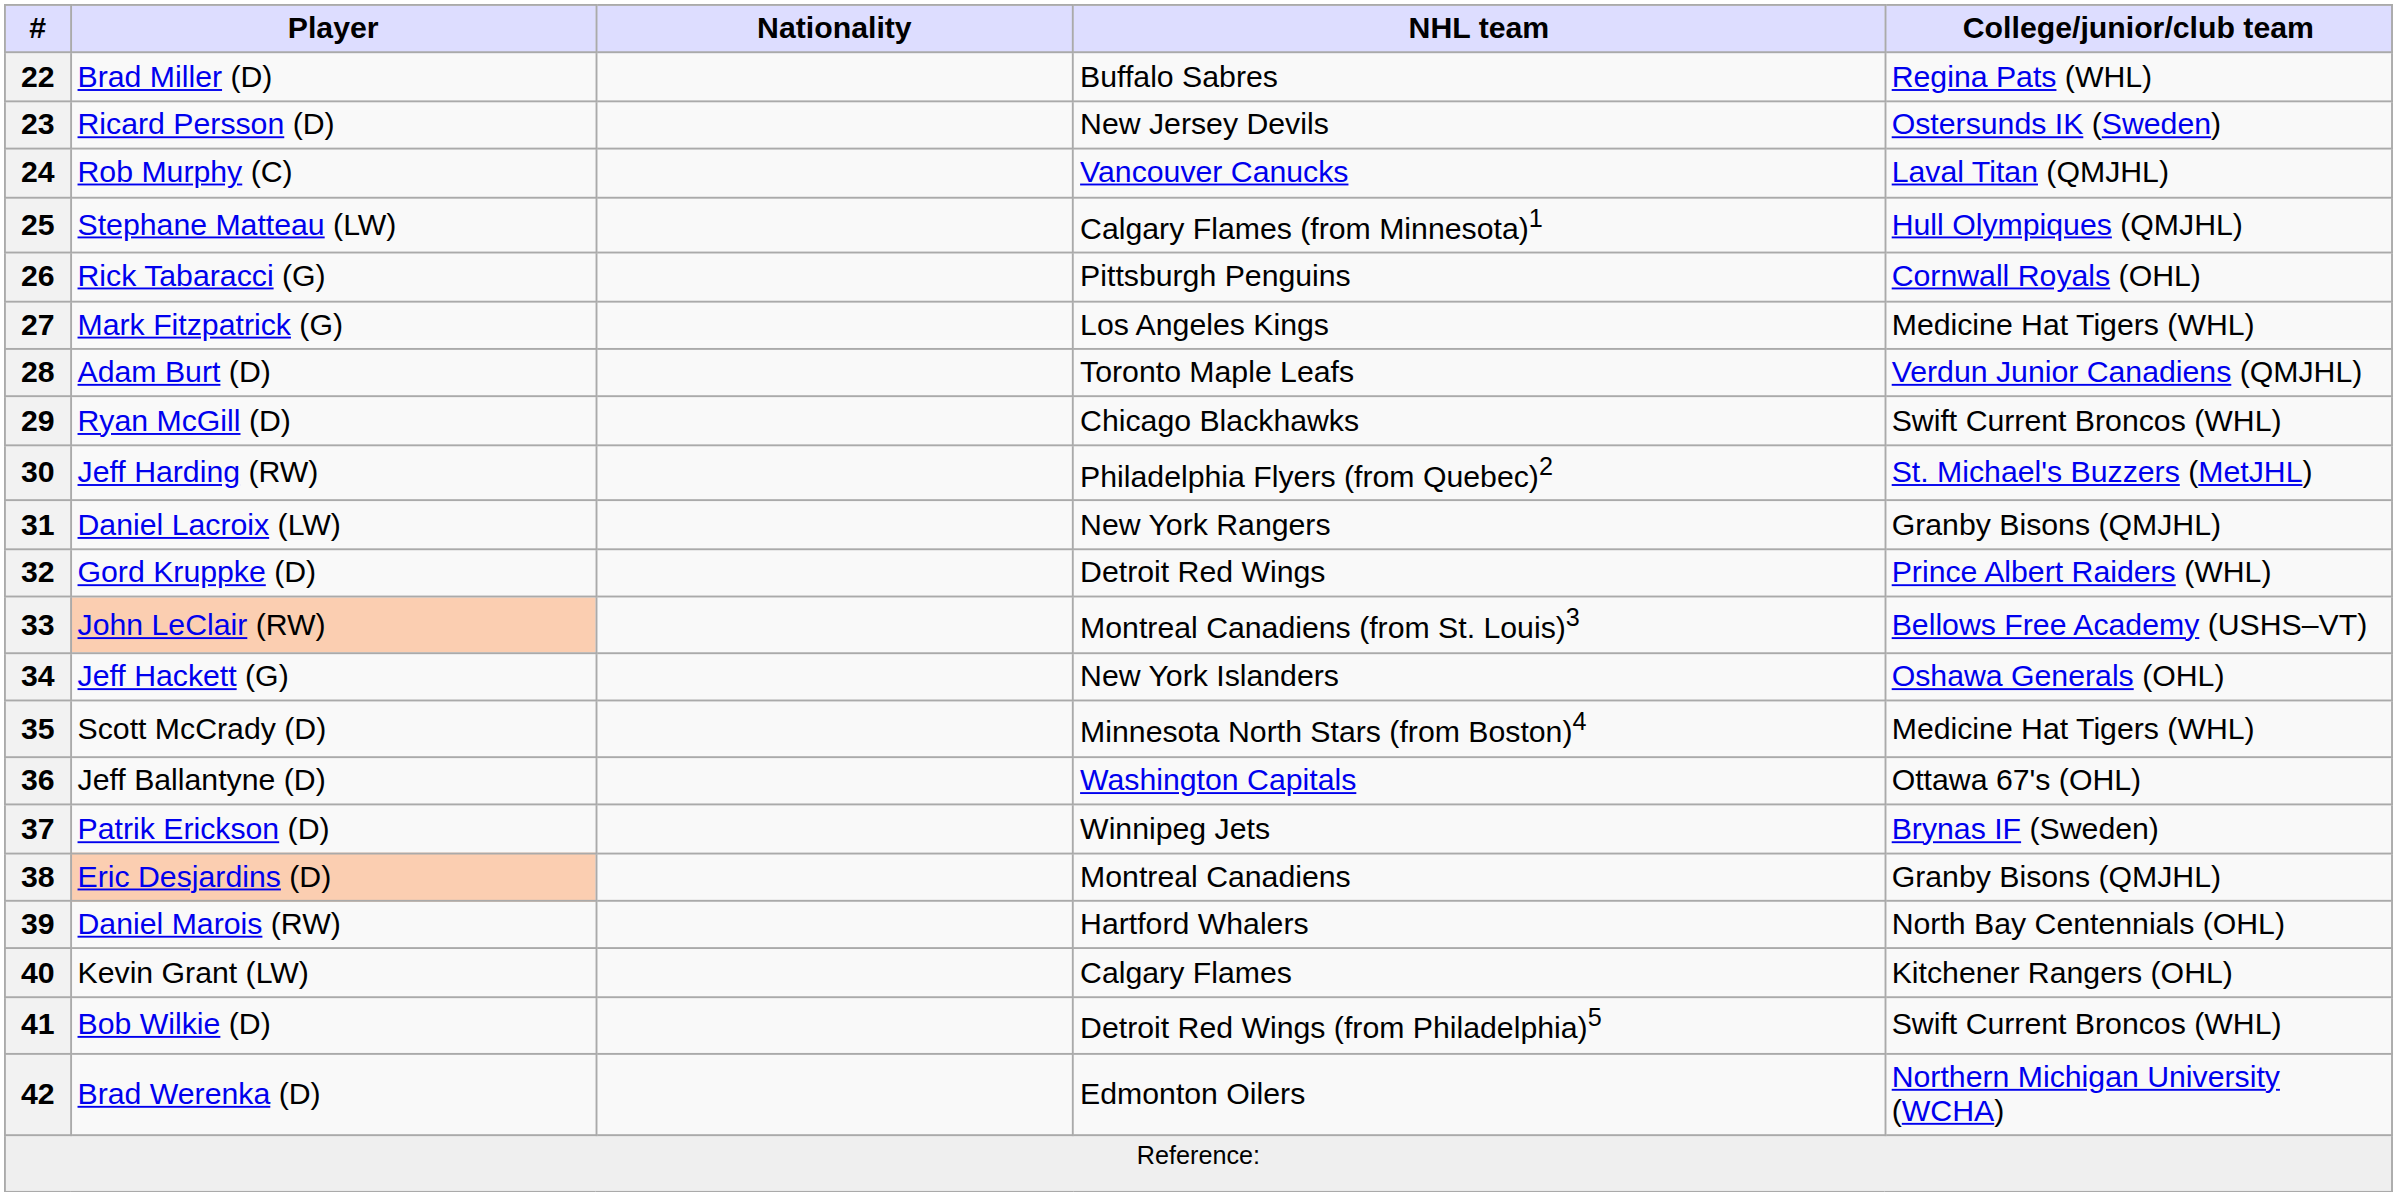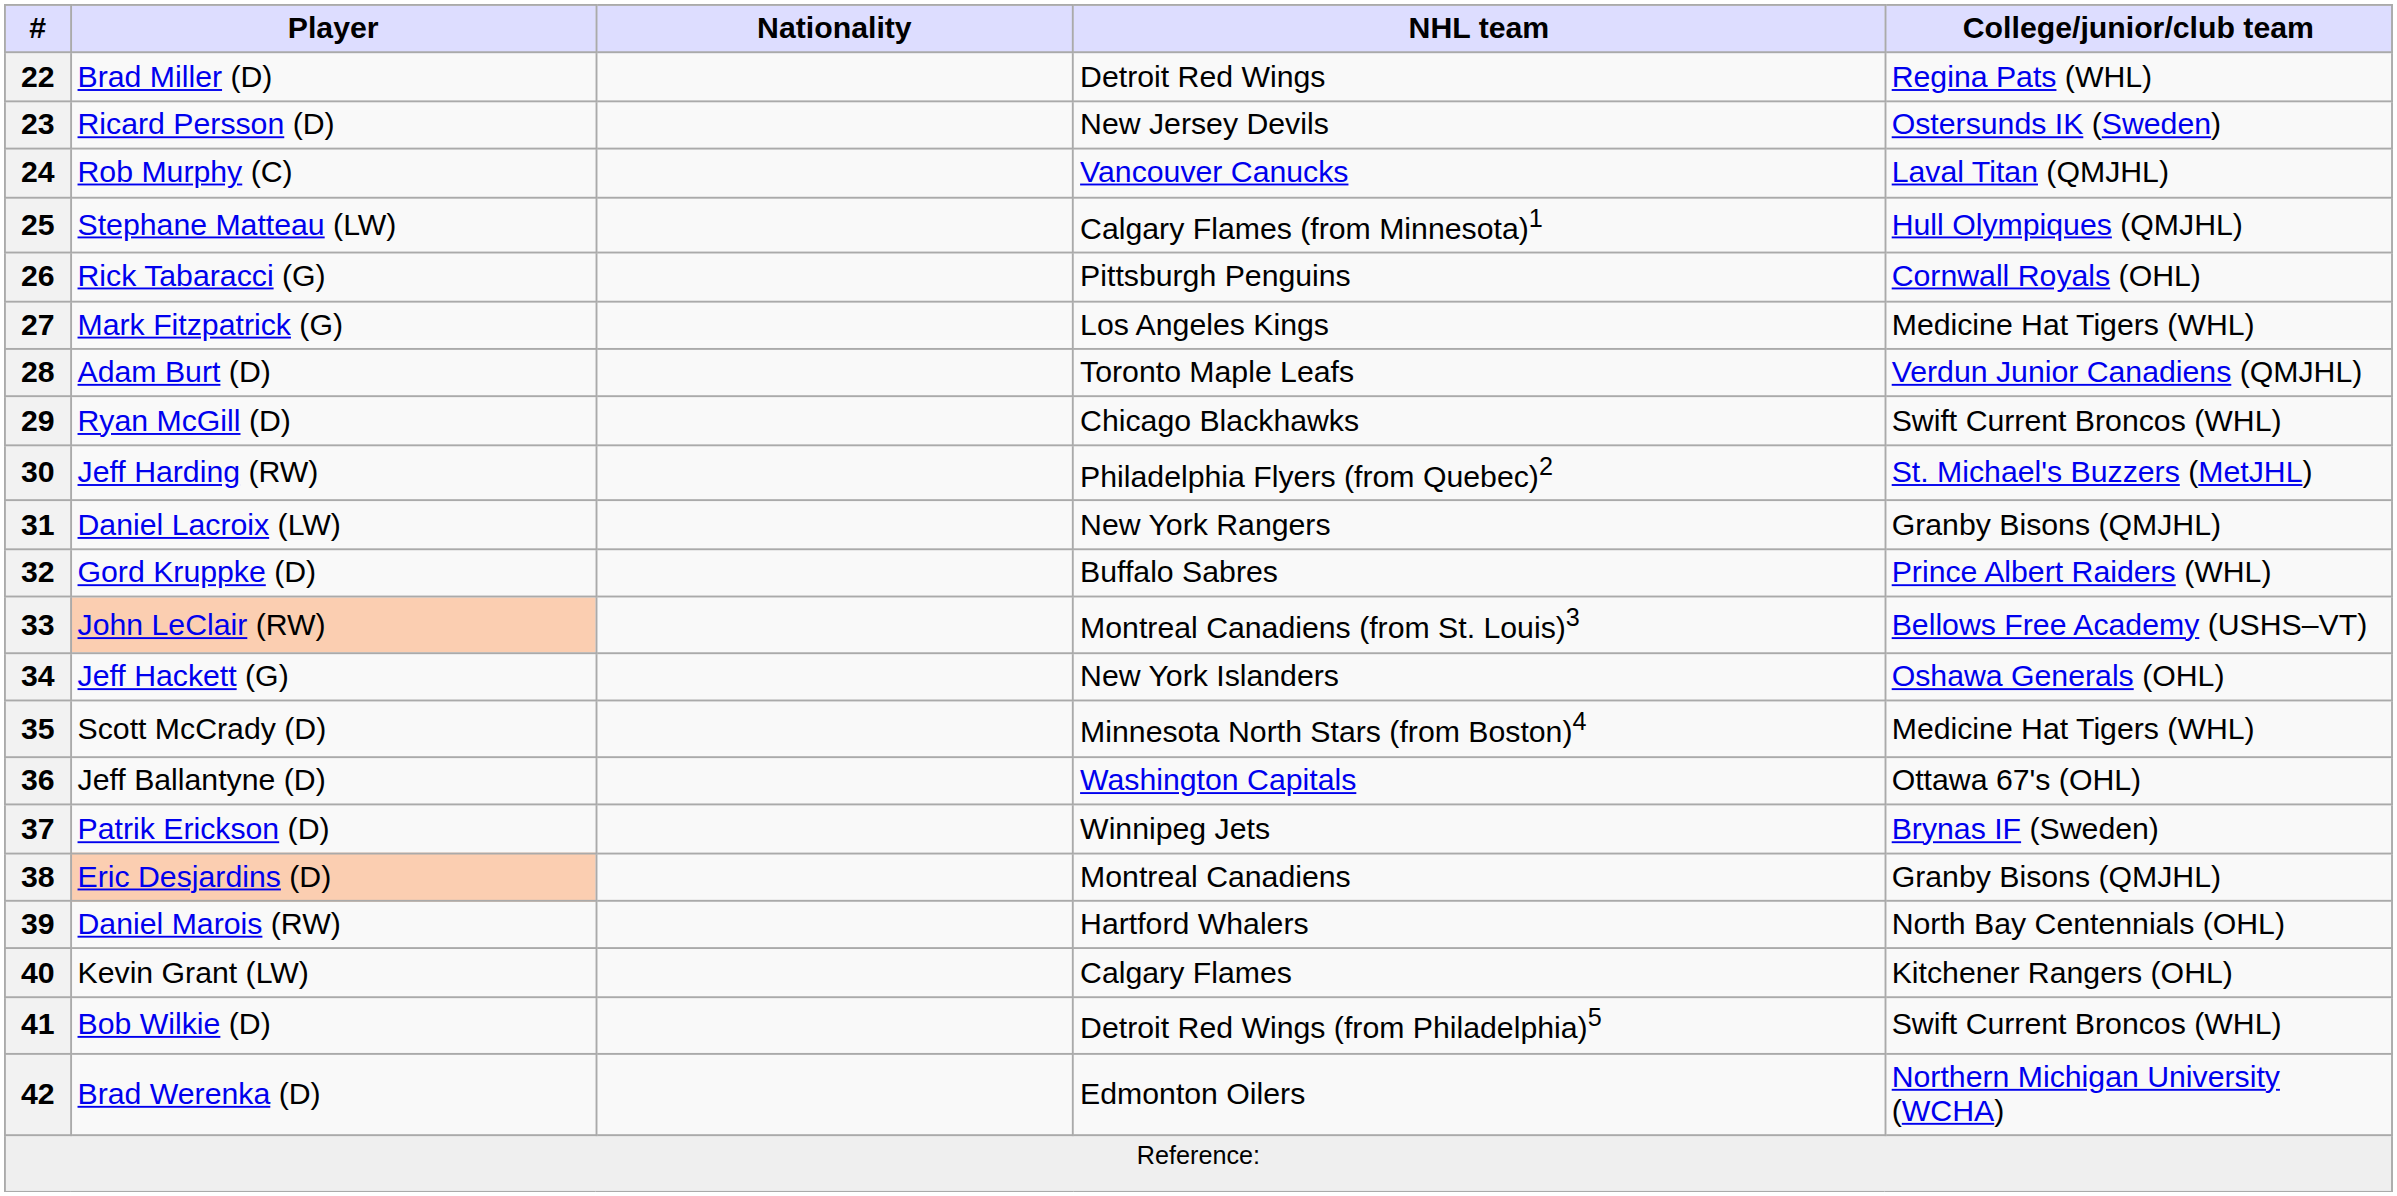(1179, 76) Buffalo Sabres -> (1203, 76) Detroit Red Wings
(1203, 572) Detroit Red Wings -> (1179, 572) Buffalo Sabres
